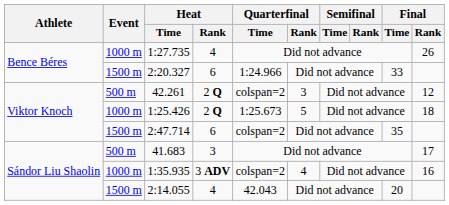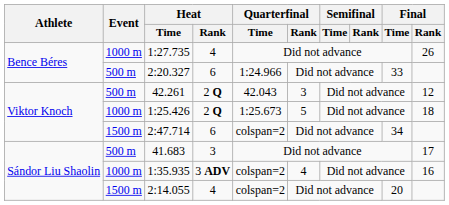(124, 72) 1500 m -> (121, 72) 500 m
(260, 92) colspan=2 -> (260, 92) 42.043
(397, 131) 35 -> (397, 131) 34
(260, 191) 42.043 -> (260, 191) colspan=2
